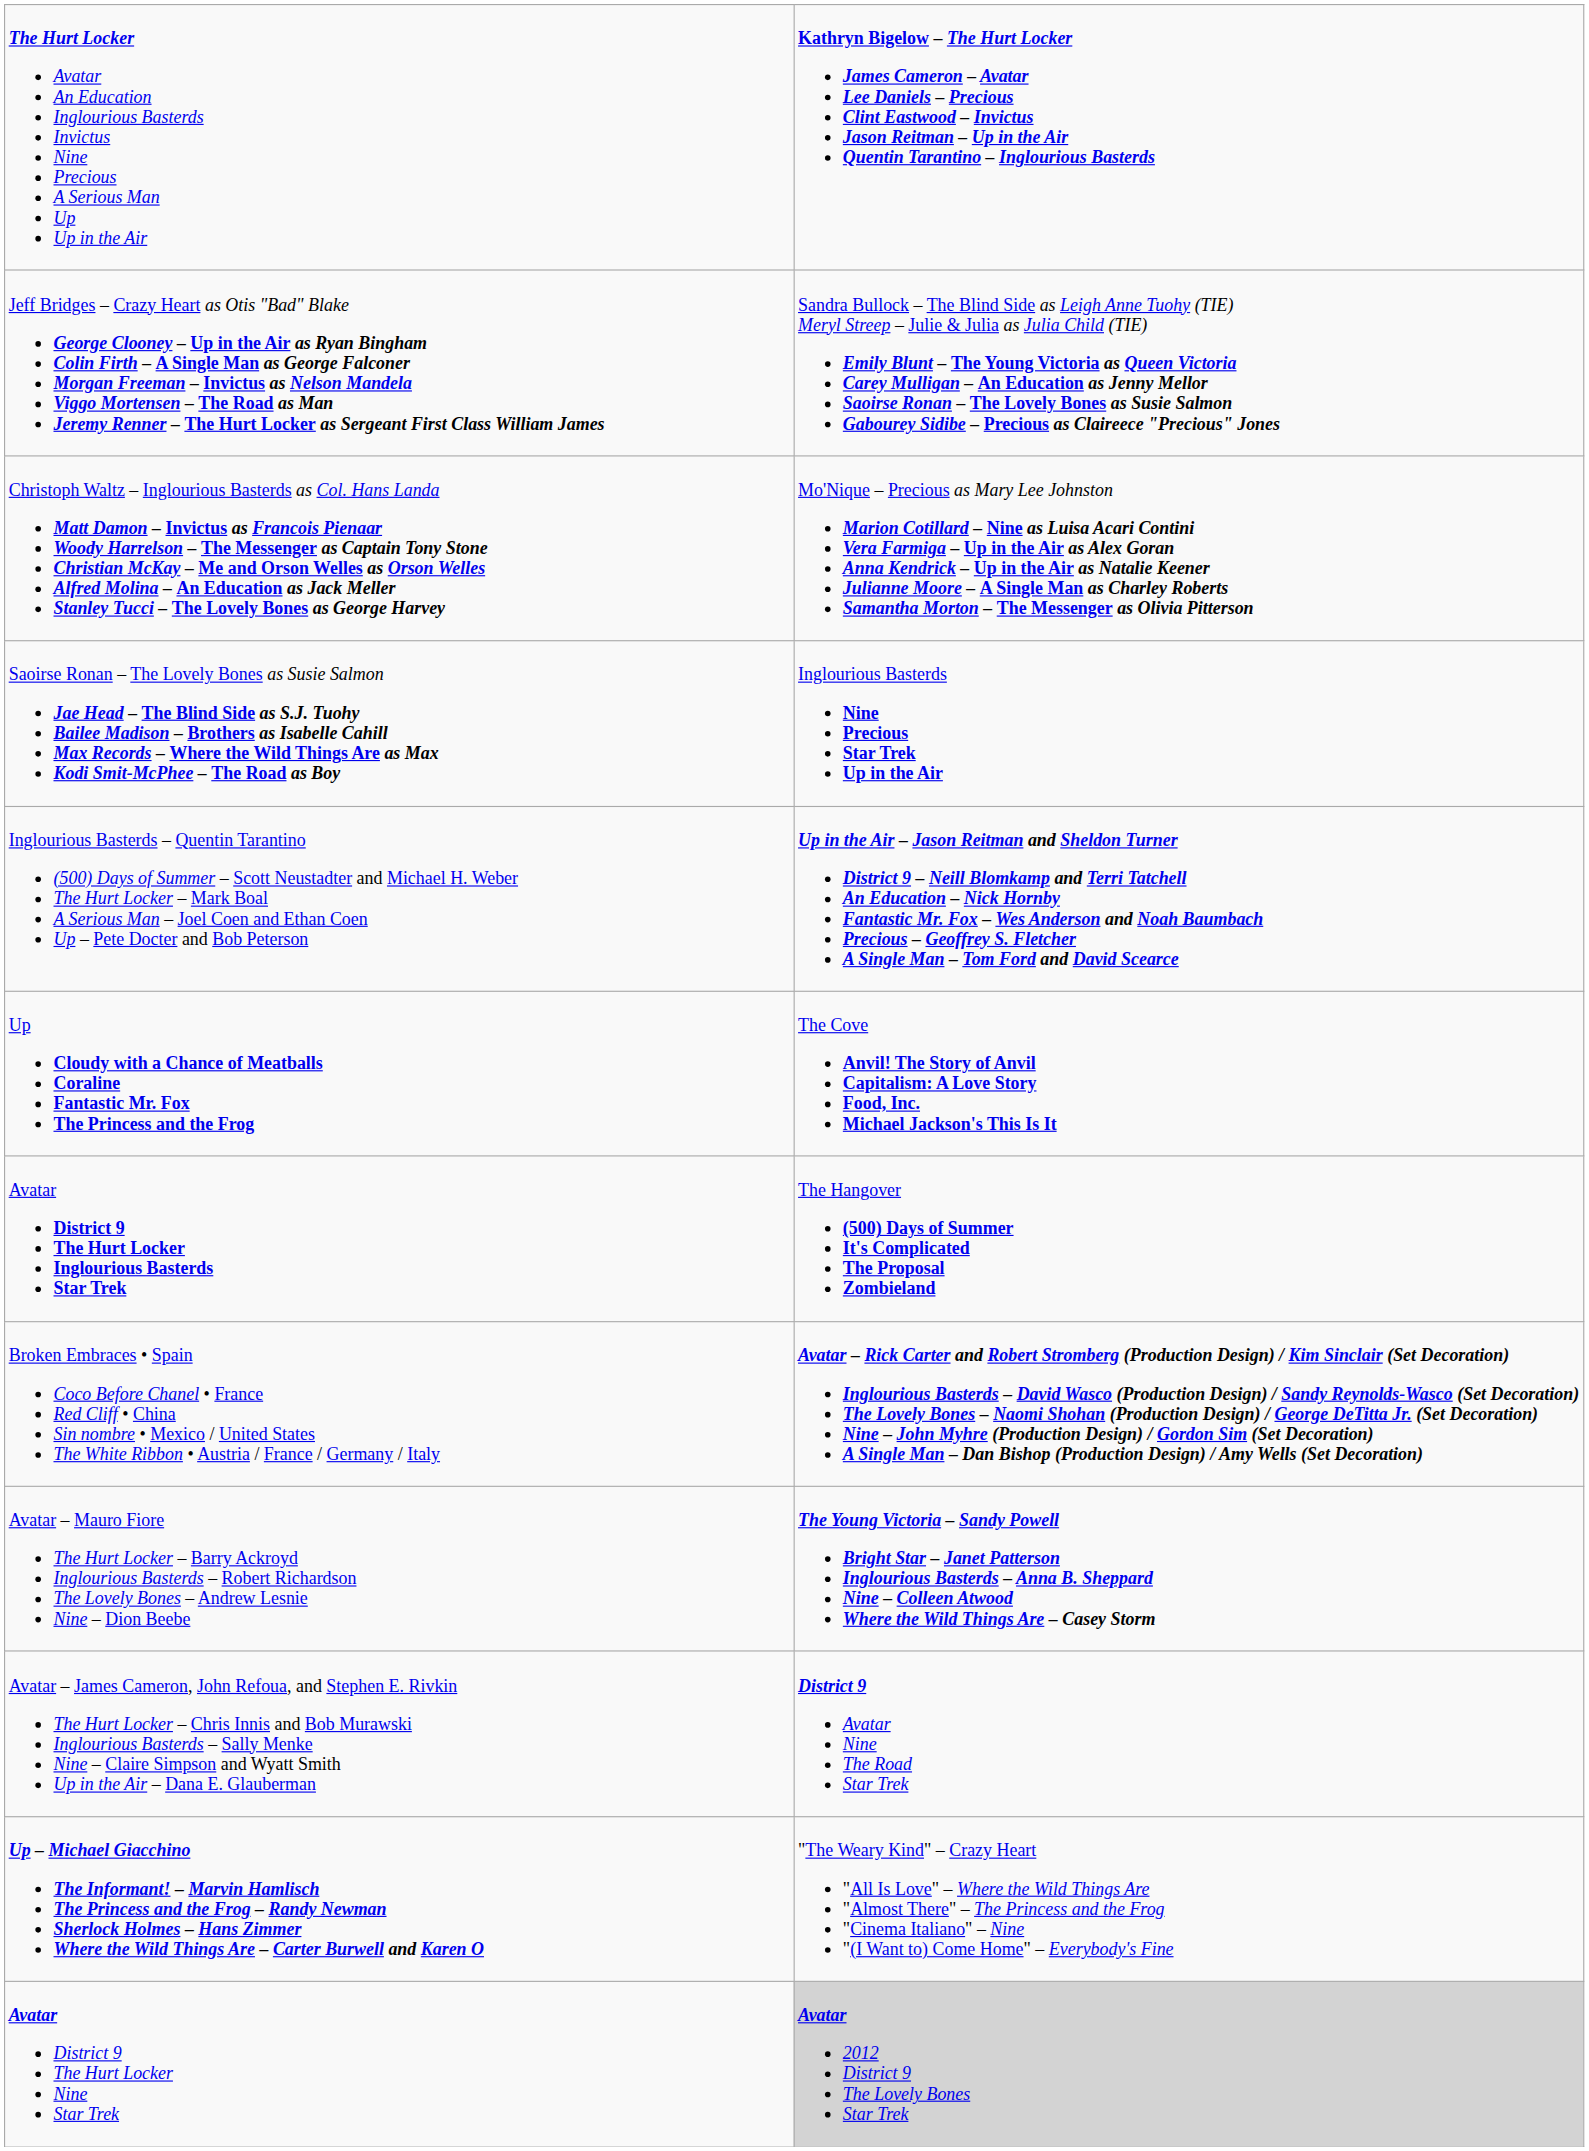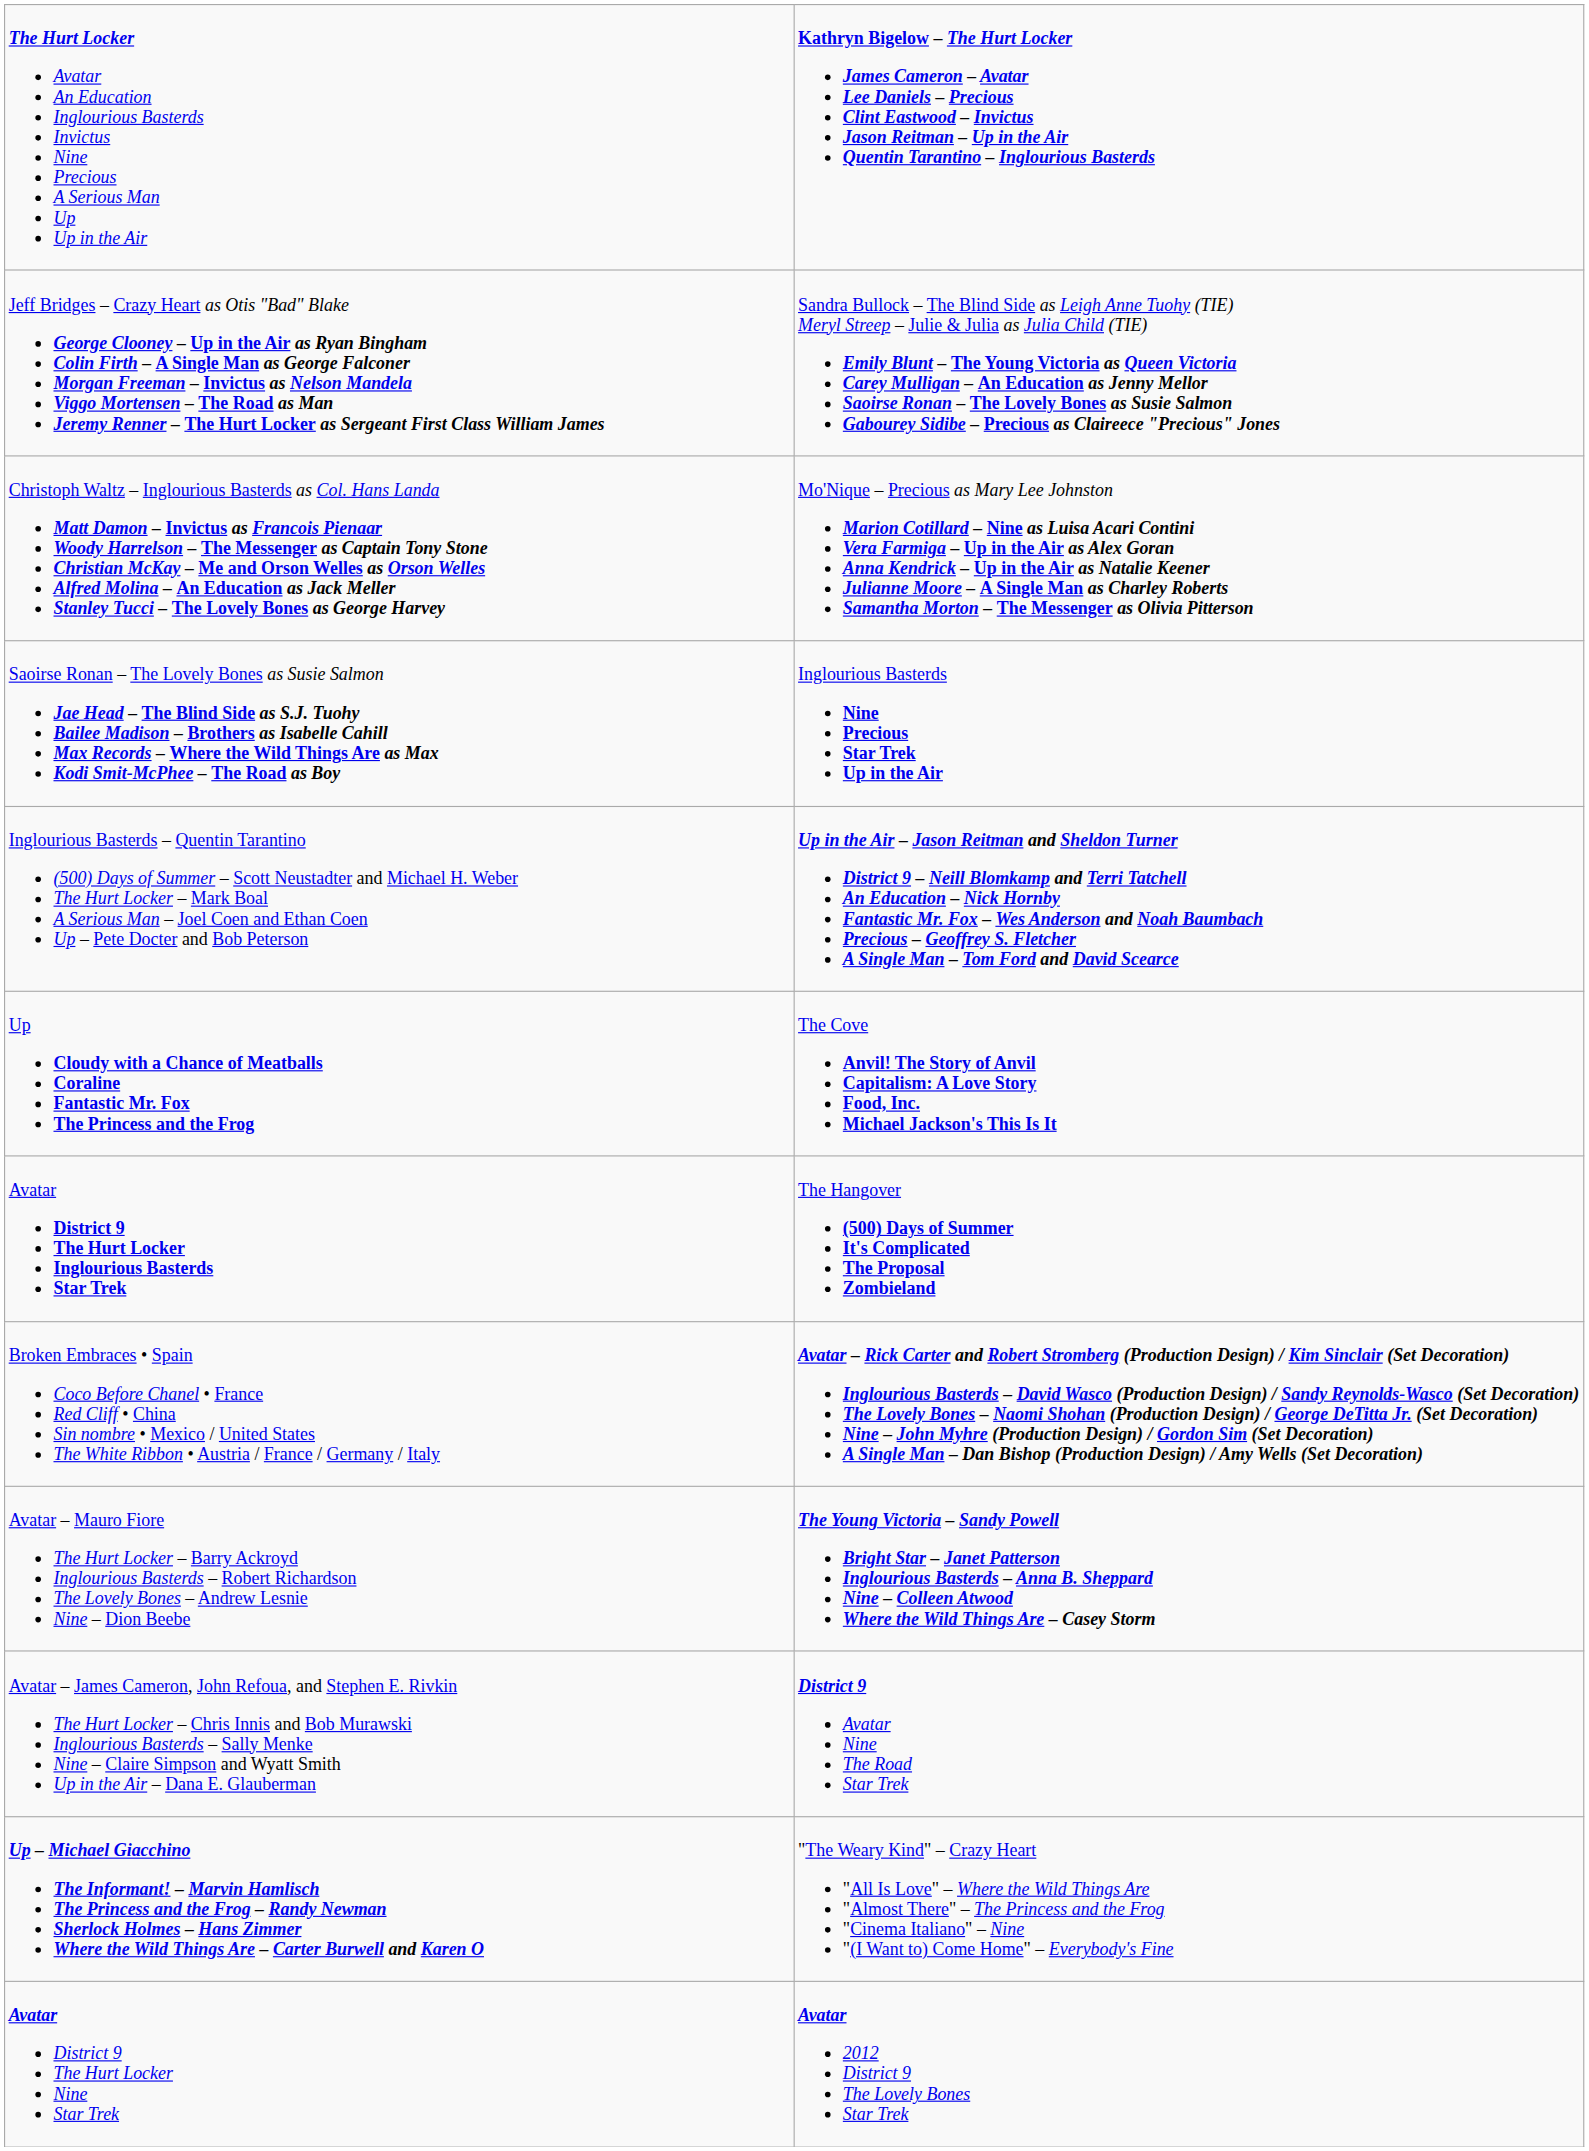(1189, 2065) lightgrey background -> (1189, 2065) no background
